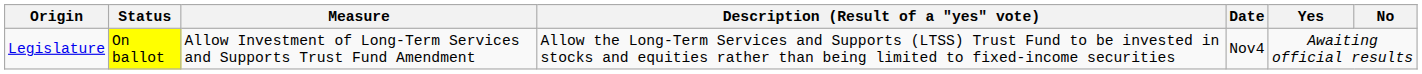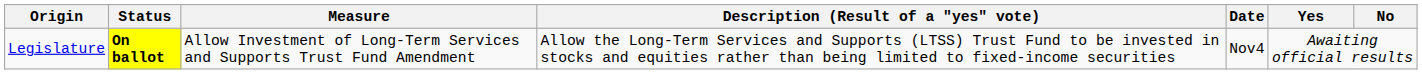(138, 49) normal -> (138, 49) bold
